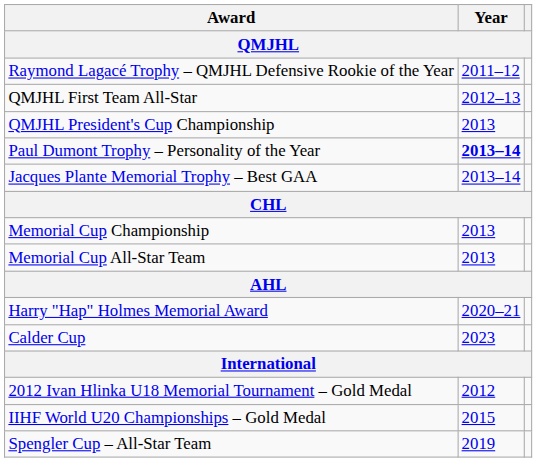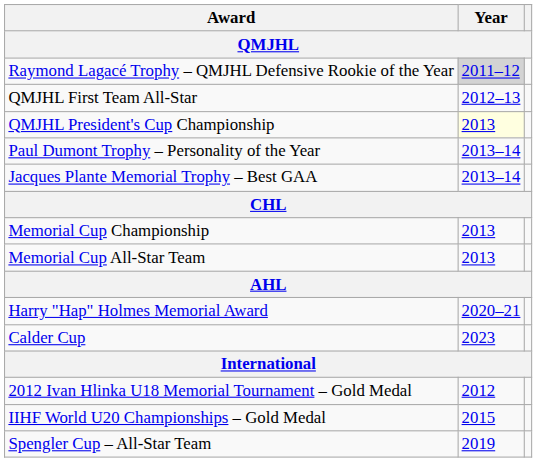(491, 71) no background -> (491, 71) lightgrey background
(478, 124) no background -> (478, 124) lightyellow background
(491, 151) bold -> (491, 151) normal
